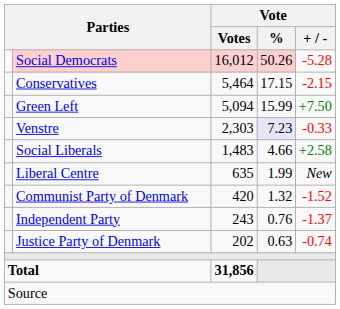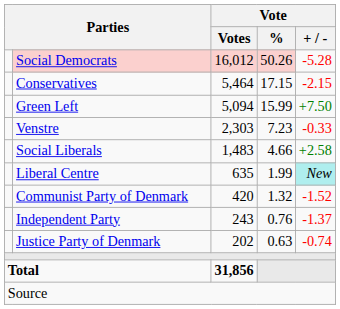(280, 128) lavender background -> (280, 128) no background
(319, 173) no background -> (319, 173) paleturquoise background
